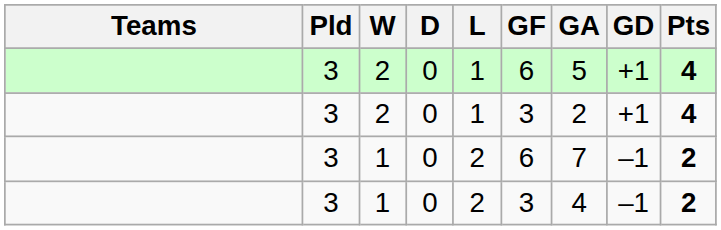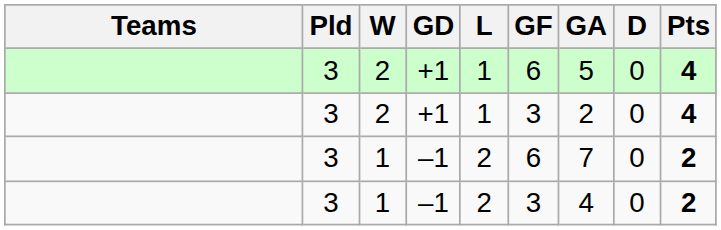columns swapped: (430, 26) <-> (634, 26)
